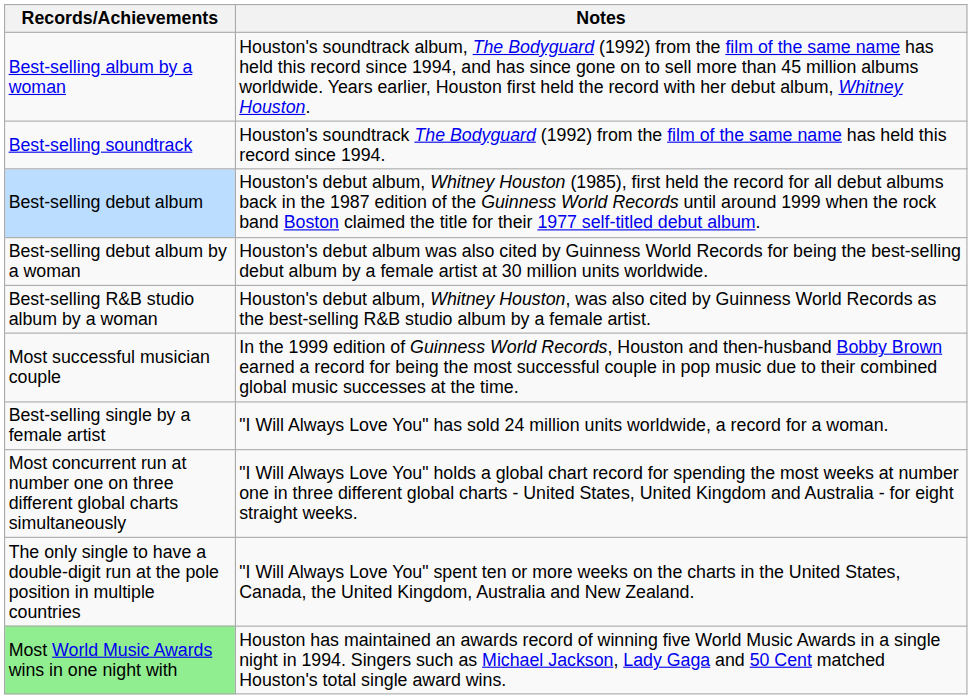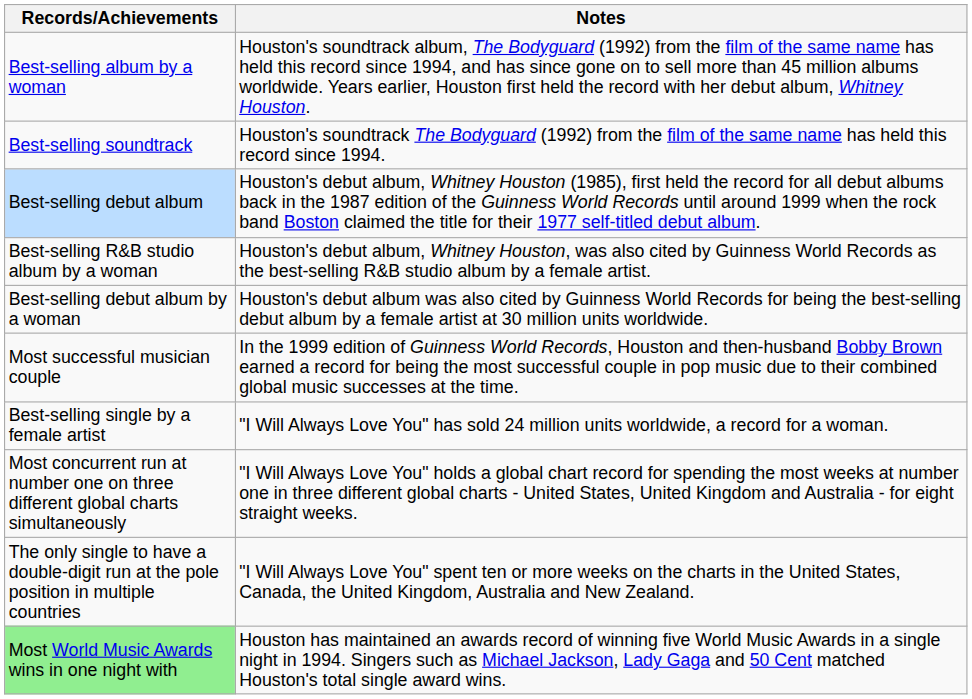rows swapped: (118, 261) <-> (101, 309)
